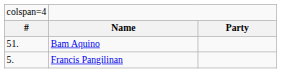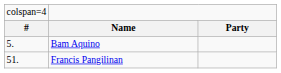(13, 44) 51. -> (10, 44) 5.
(10, 60) 5. -> (13, 60) 51.
